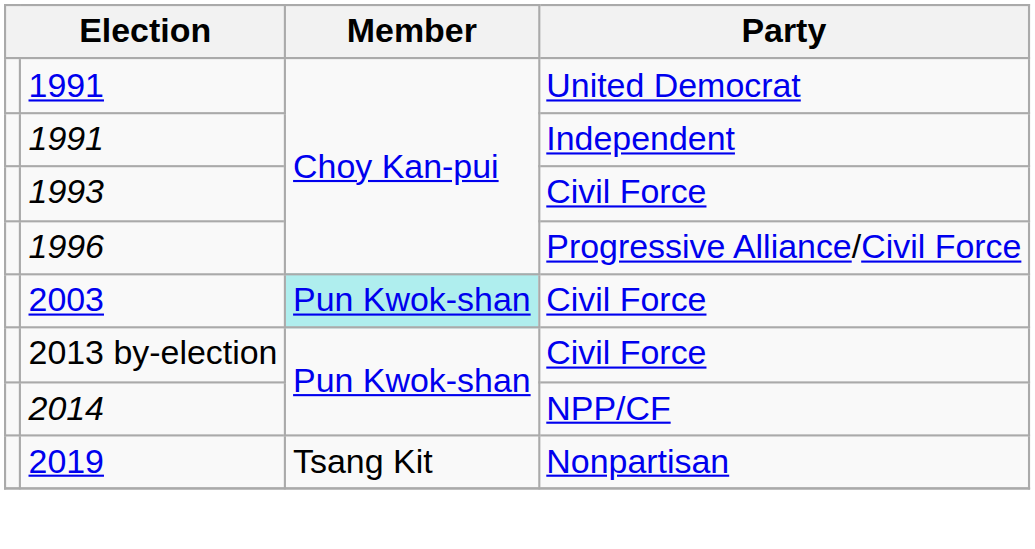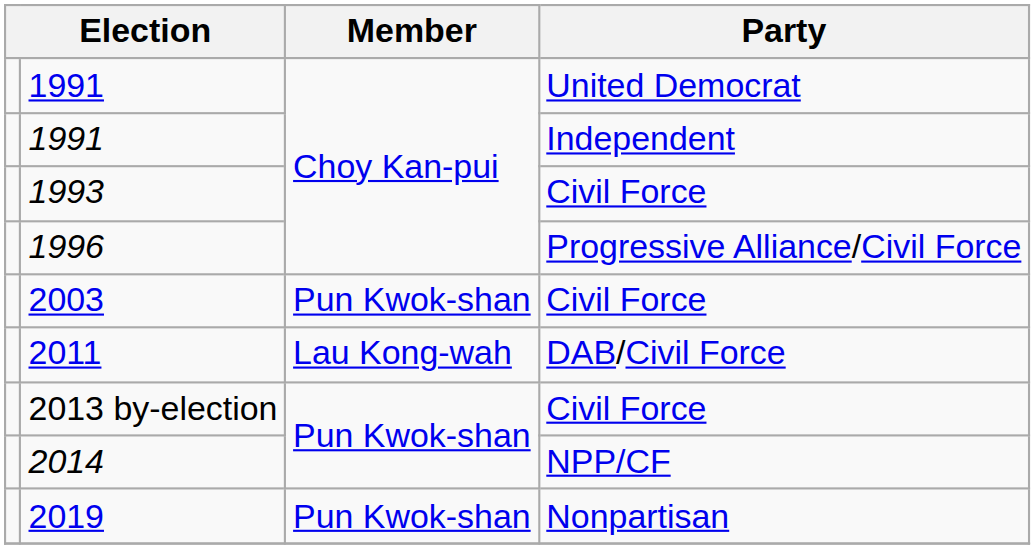(412, 300) paleturquoise background -> (412, 300) no background
+ row: (65, 354)
(363, 461) Tsang Kit -> (412, 515) Pun Kwok-shan
